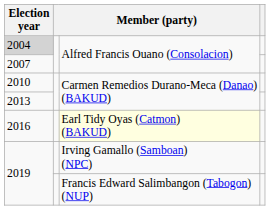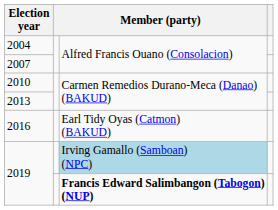(19, 45) lightgrey background -> (19, 45) no background
(121, 126) lightyellow background -> (121, 126) no background
(125, 157) no background -> (125, 157) lightblue background
(156, 189) normal -> (163, 189) bold
